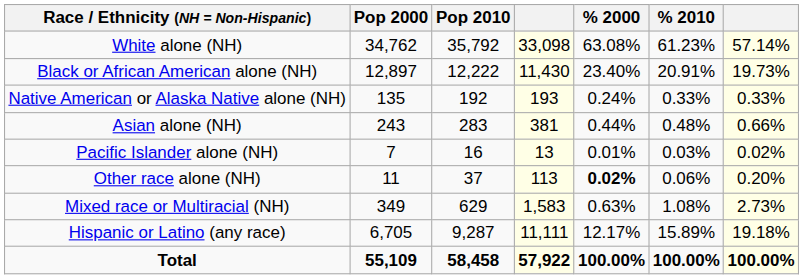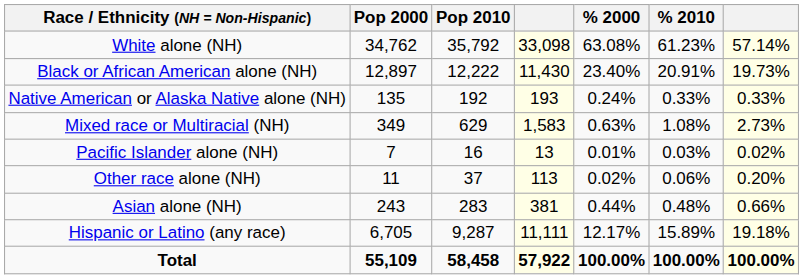rows swapped: (177, 125) <-> (177, 206)
(611, 179) bold -> (611, 179) normal
